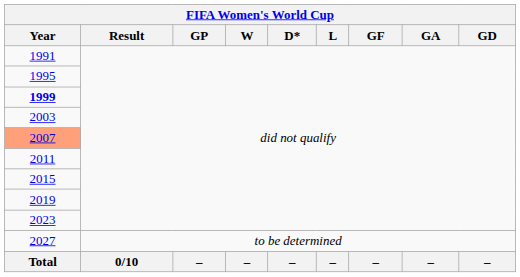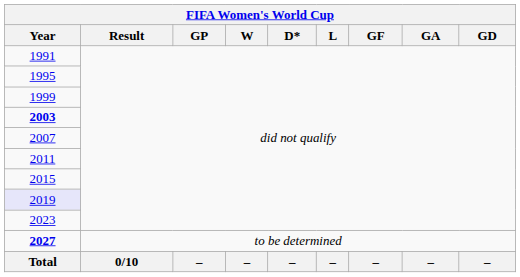(43, 96) bold -> (43, 96) normal
(43, 117) normal -> (43, 117) bold
(43, 138) lightsalmon background -> (43, 138) no background
(43, 199) no background -> (43, 199) lavender background
(43, 240) normal -> (43, 240) bold
